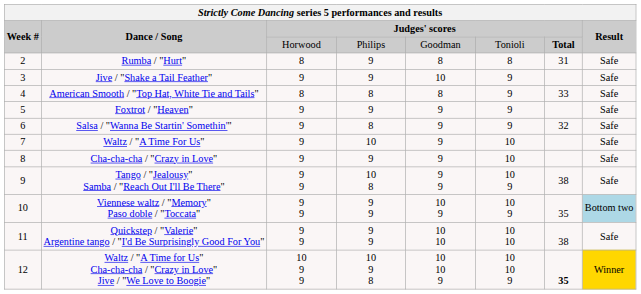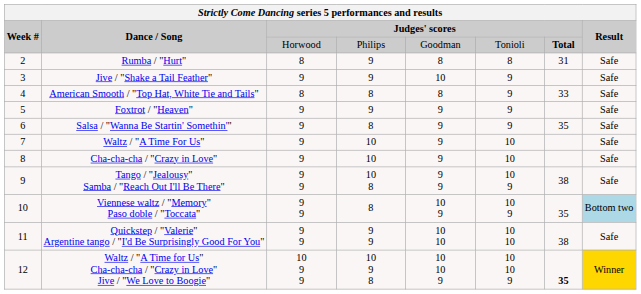(563, 126) 32 -> (563, 126) 35
(371, 158) 9 -> (371, 158) 10
(371, 208) 9 9 -> (371, 208) 8
